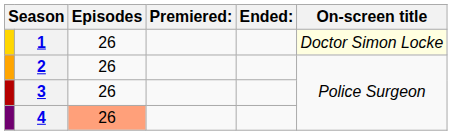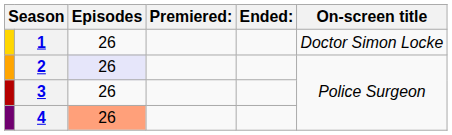(372, 42) lightyellow background -> (372, 42) no background
(107, 67) no background -> (107, 67) lavender background
